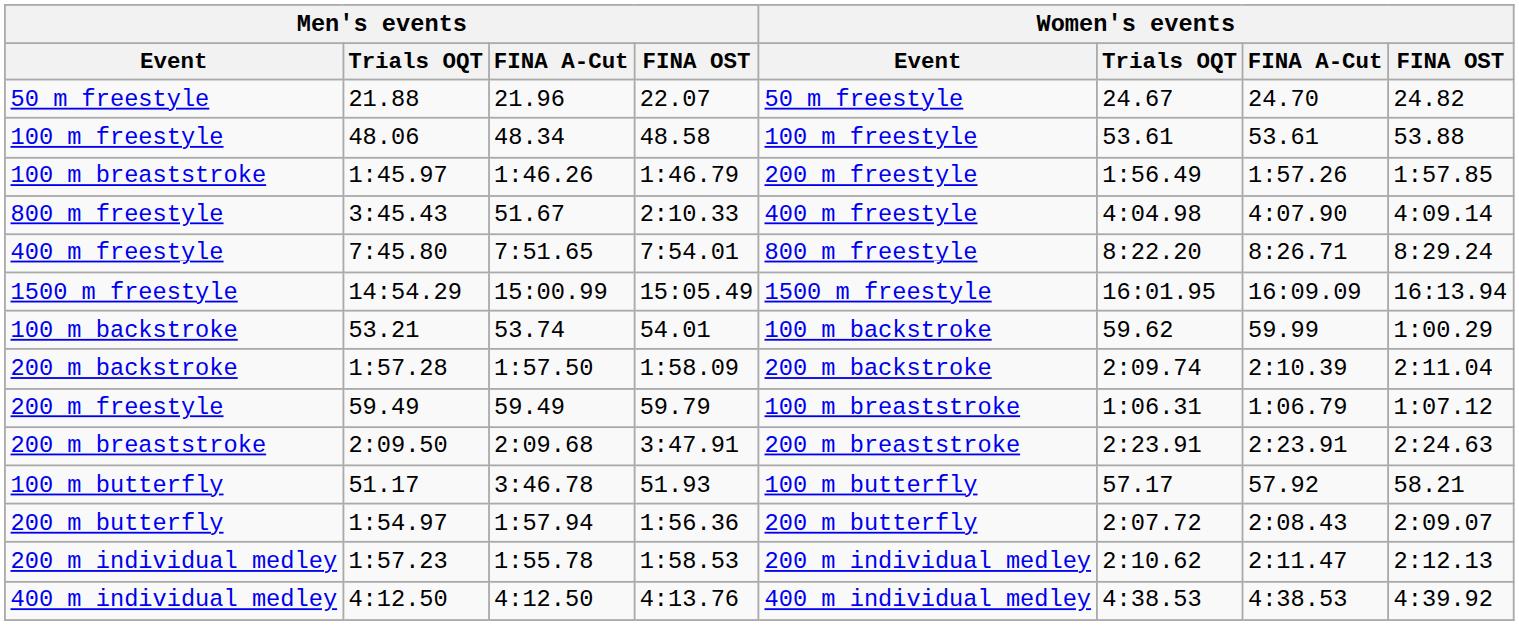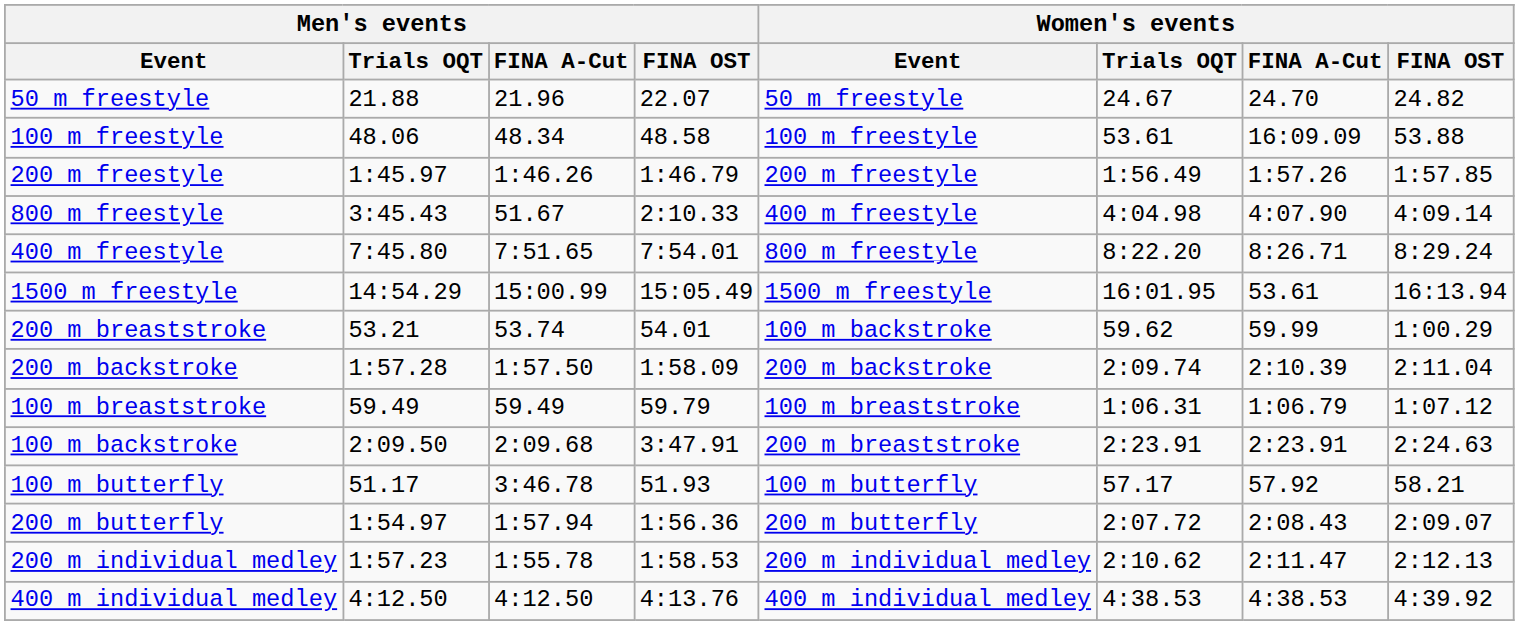(1283, 138) 53.61 -> (1305, 138) 16:09.09
(138, 176) 100 m breaststroke -> (117, 176) 200 m freestyle
(1305, 292) 16:09.09 -> (1283, 292) 53.61
(124, 330) 100 m backstroke -> (138, 330) 200 m breaststroke
(117, 408) 200 m freestyle -> (138, 408) 100 m breaststroke
(138, 446) 200 m breaststroke -> (124, 446) 100 m backstroke
